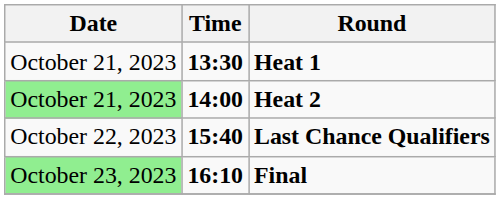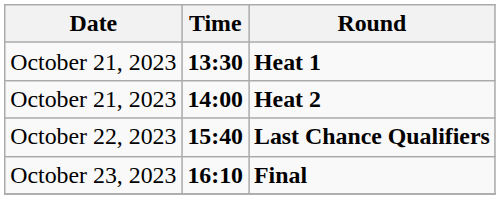(93, 99) lightgreen background -> (93, 99) no background
(93, 174) lightgreen background -> (93, 174) no background
